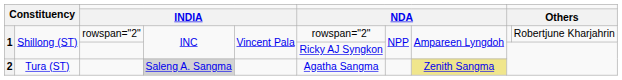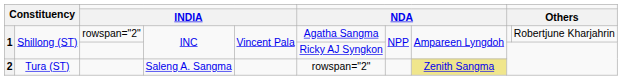(341, 34) rowspan="2" -> (341, 34) Agatha Sangma
(189, 67) lightgrey background -> (189, 67) no background
(341, 67) Agatha Sangma -> (341, 67) rowspan="2"
